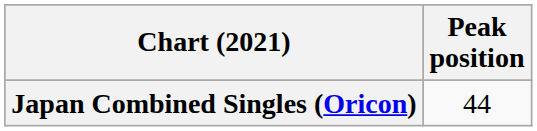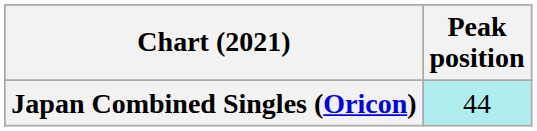(477, 102) no background -> (477, 102) paleturquoise background
